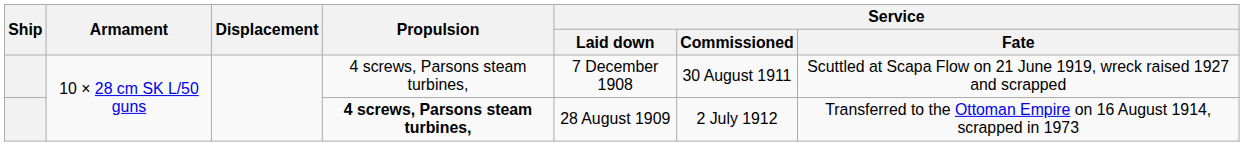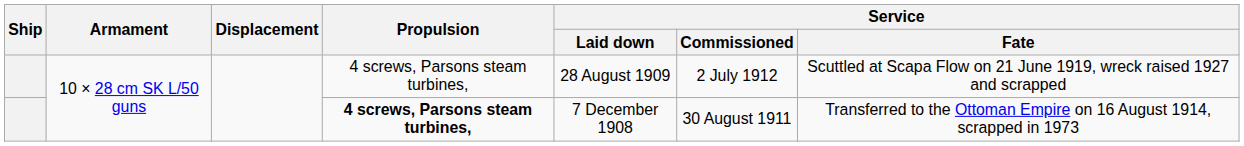(615, 76) 7 December 1908 -> (615, 76) 28 August 1909
(737, 76) 30 August 1911 -> (737, 76) 2 July 1912
(615, 119) 28 August 1909 -> (615, 119) 7 December 1908
(737, 119) 2 July 1912 -> (737, 119) 30 August 1911
